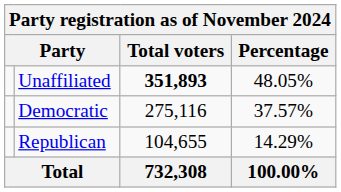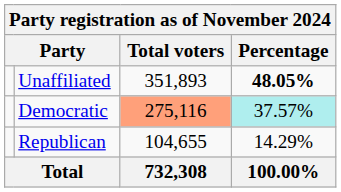(176, 80) bold -> (176, 80) normal
(283, 80) normal -> (283, 80) bold
(176, 111) no background -> (176, 111) lightsalmon background
(283, 111) no background -> (283, 111) paleturquoise background
